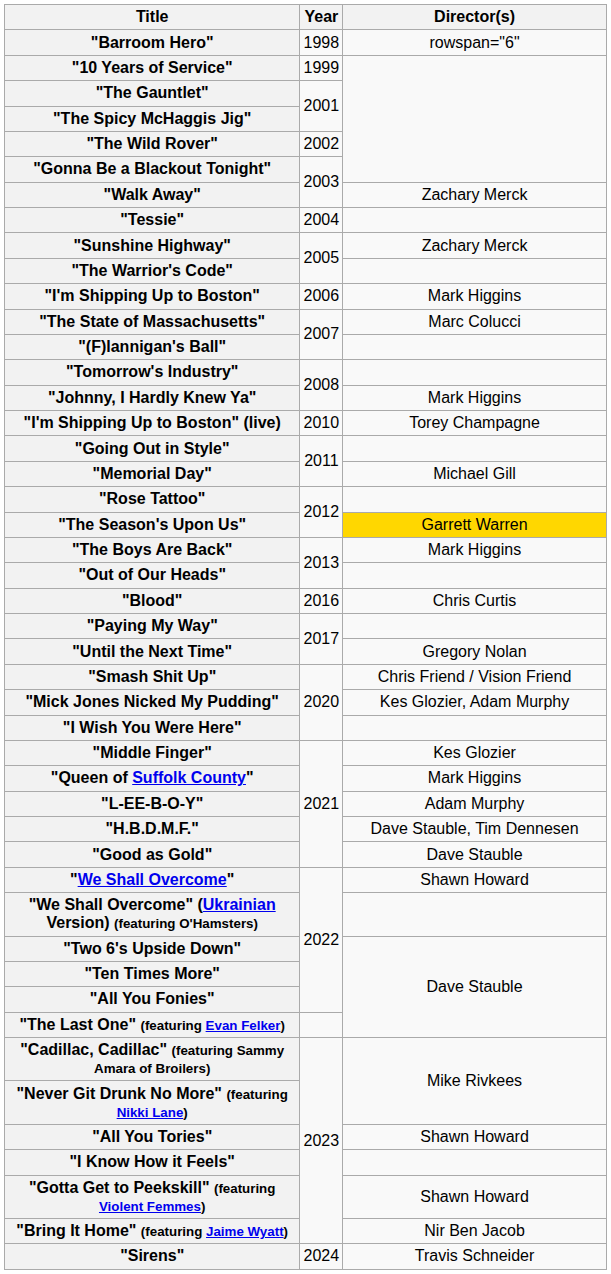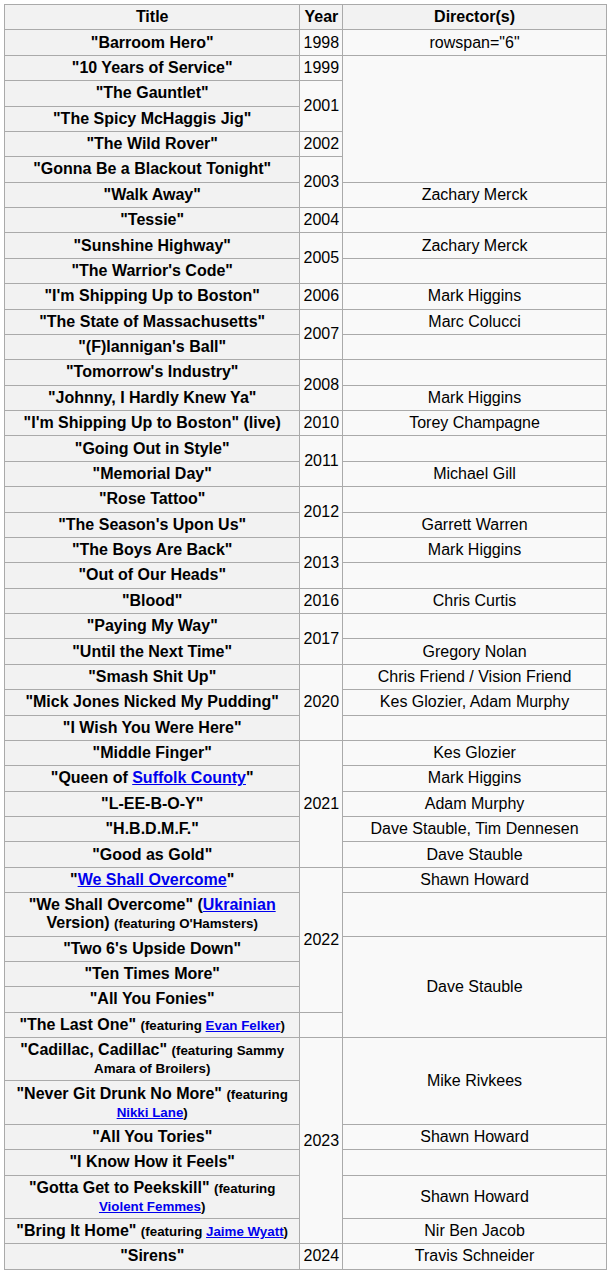(475, 524) gold background -> (475, 524) no background
